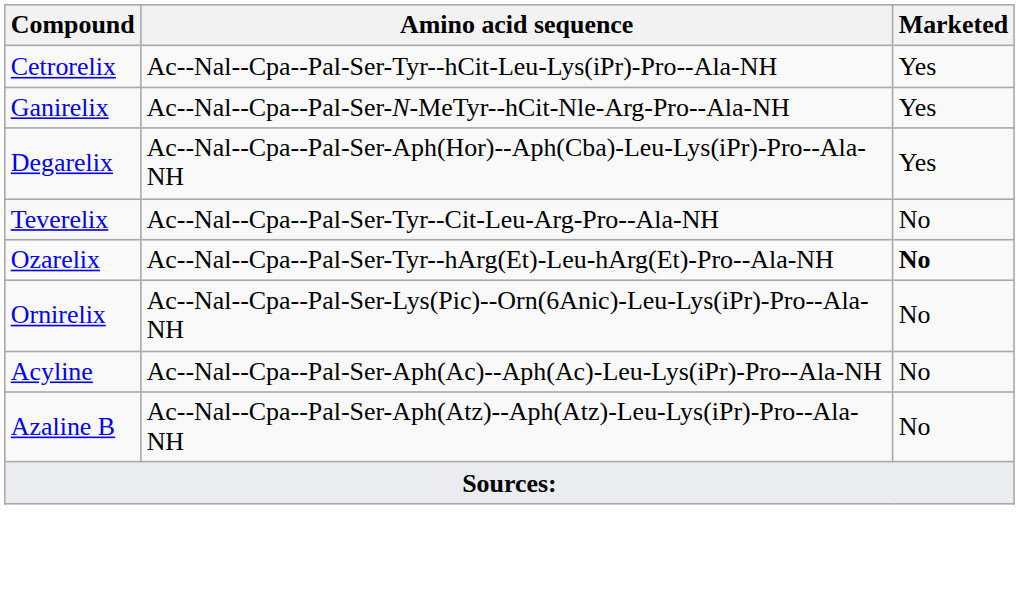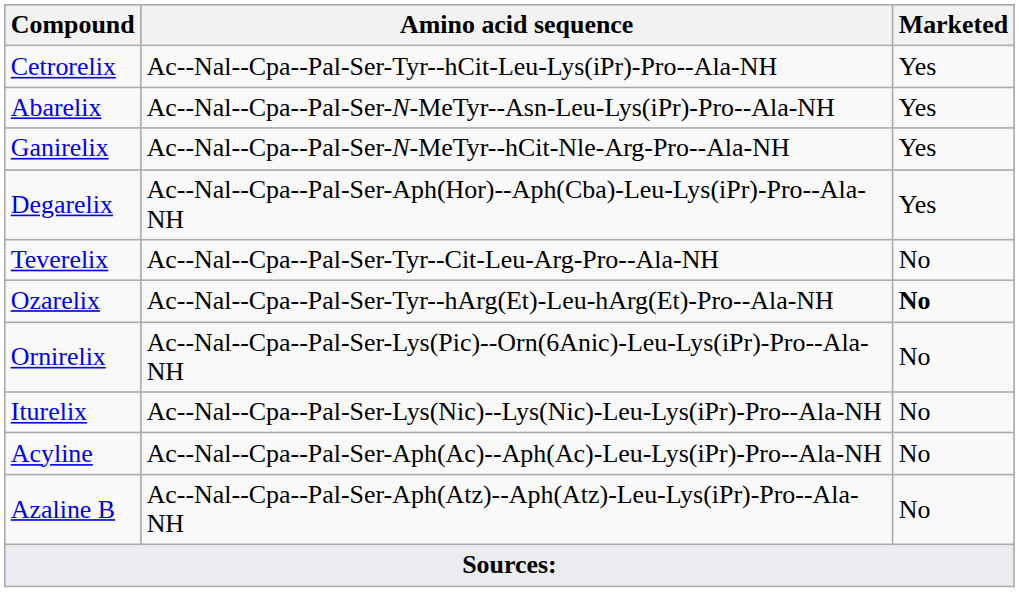+ row: (56, 107)
+ row: (49, 412)
